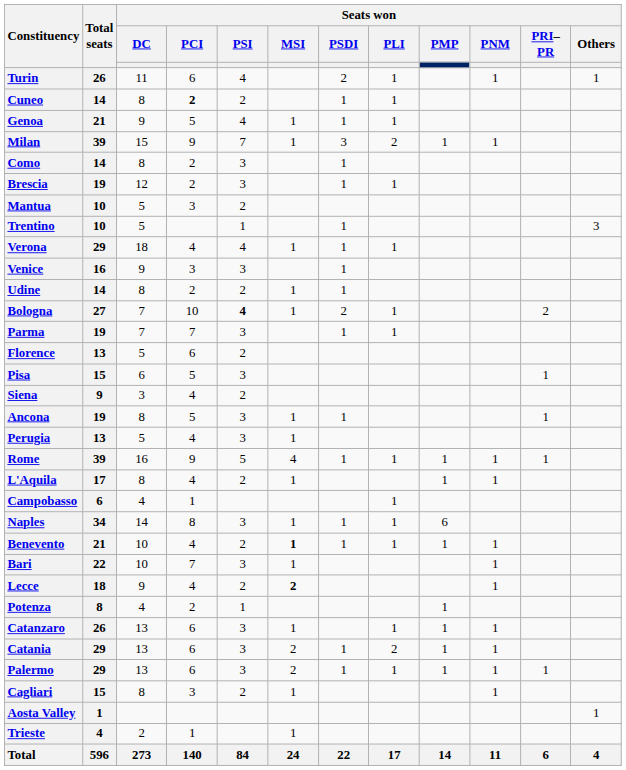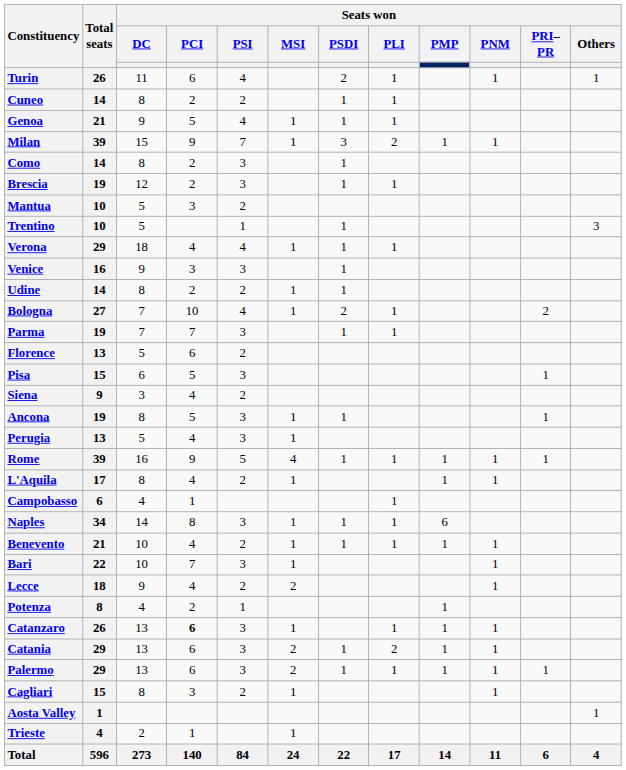(192, 100) bold -> (192, 100) normal
(243, 311) bold -> (243, 311) normal
(293, 543) bold -> (293, 543) normal
(293, 586) bold -> (293, 586) normal
(192, 628) normal -> (192, 628) bold
